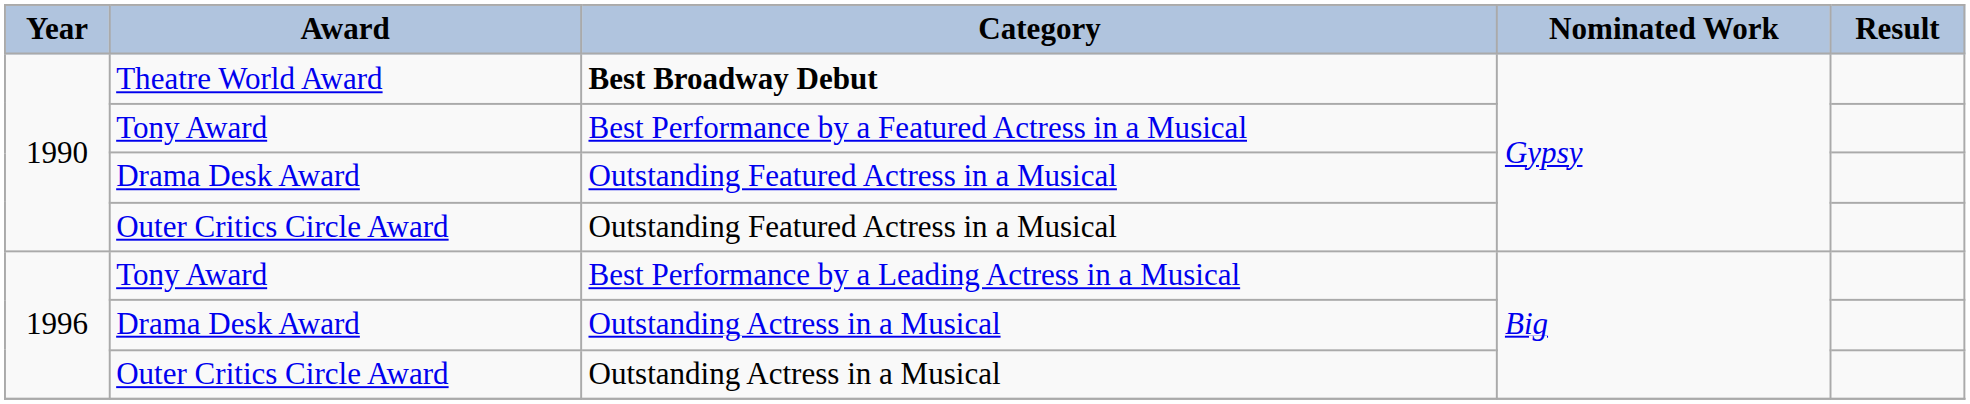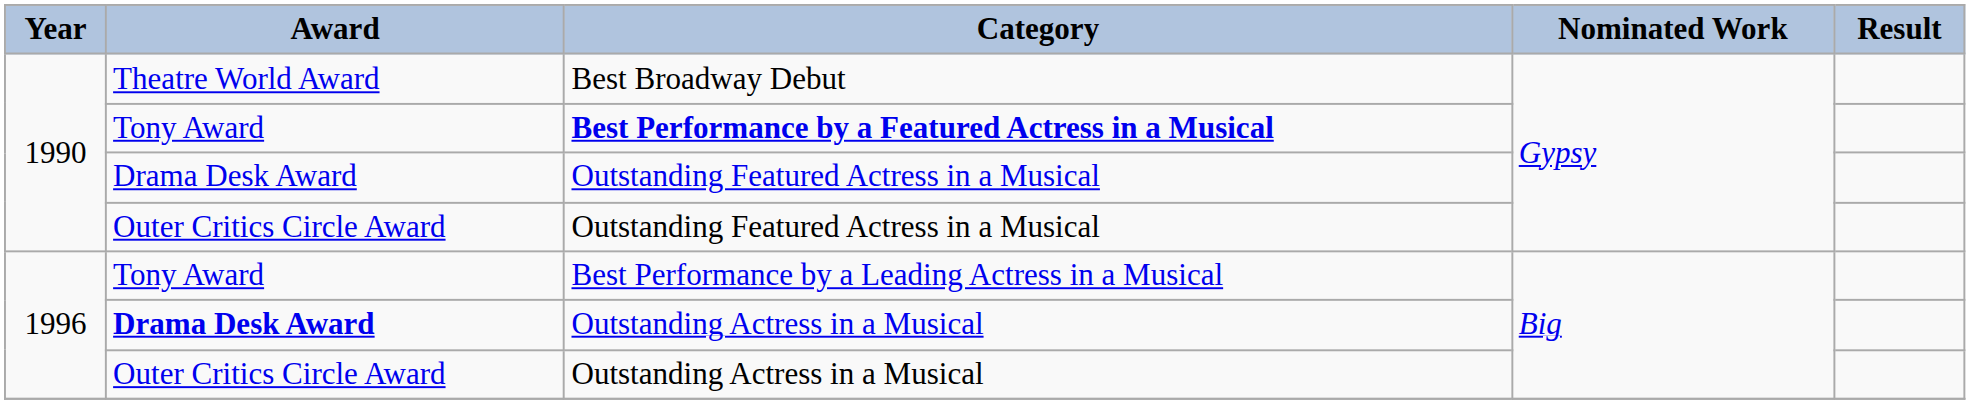(733, 78) bold -> (709, 78) normal
(918, 127) normal -> (923, 127) bold
(238, 324) normal -> (244, 324) bold
